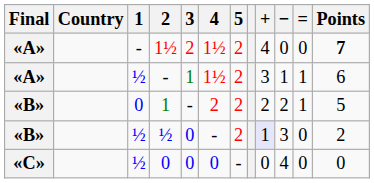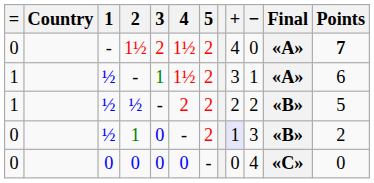columns swapped: (29, 18) <-> (303, 18)
(139, 105) 0 -> (109, 105) ½
(165, 105) 1 -> (135, 105) ½
(165, 134) ½ -> (135, 134) 1
(139, 163) ½ -> (109, 163) 0
